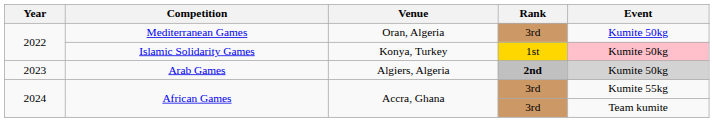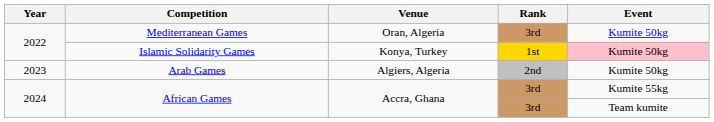(533, 70) bold -> (533, 70) normal
(638, 70) lightgrey background -> (638, 70) no background
